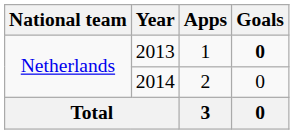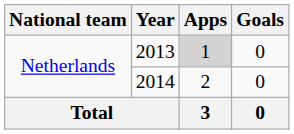(205, 50) no background -> (205, 50) lightgrey background
(260, 50) bold -> (260, 50) normal
